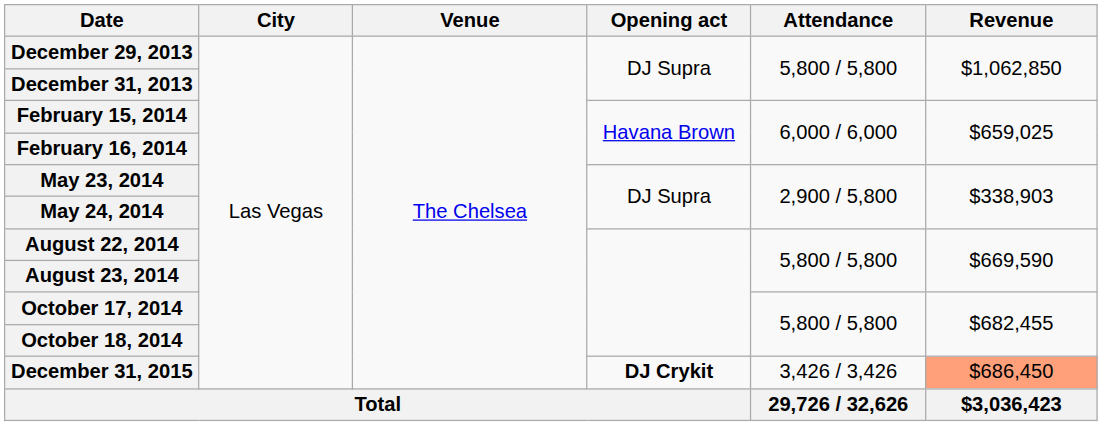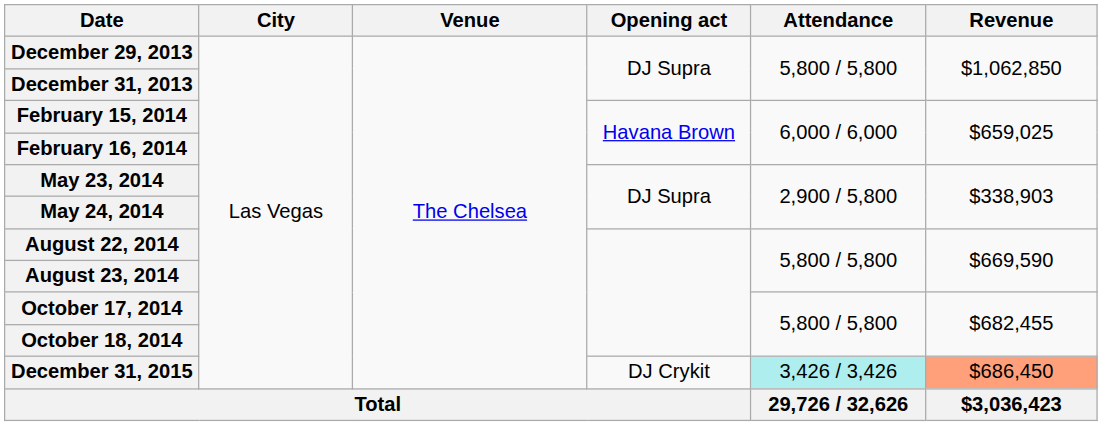(669, 372) bold -> (669, 372) normal
(838, 372) no background -> (838, 372) paleturquoise background
